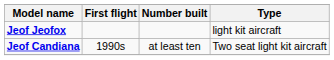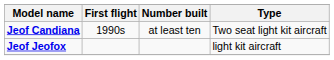rows swapped: (43, 47) <-> (36, 30)
